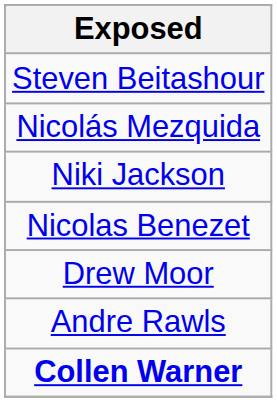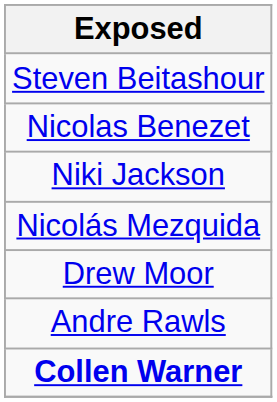(138, 126) Nicolás Mezquida -> (138, 126) Nicolas Benezet
(138, 224) Nicolas Benezet -> (138, 224) Nicolás Mezquida
